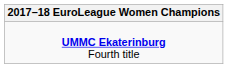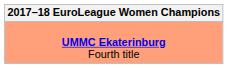(114, 48) no background -> (114, 48) lightsalmon background
